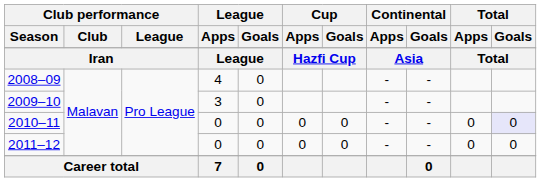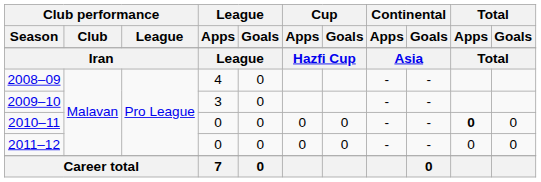(471, 123) normal -> (471, 123) bold
(513, 123) lavender background -> (513, 123) no background
